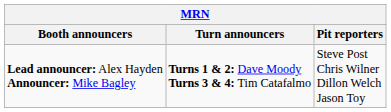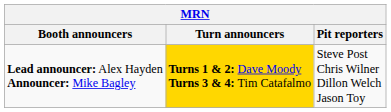(240, 76) no background -> (240, 76) gold background
